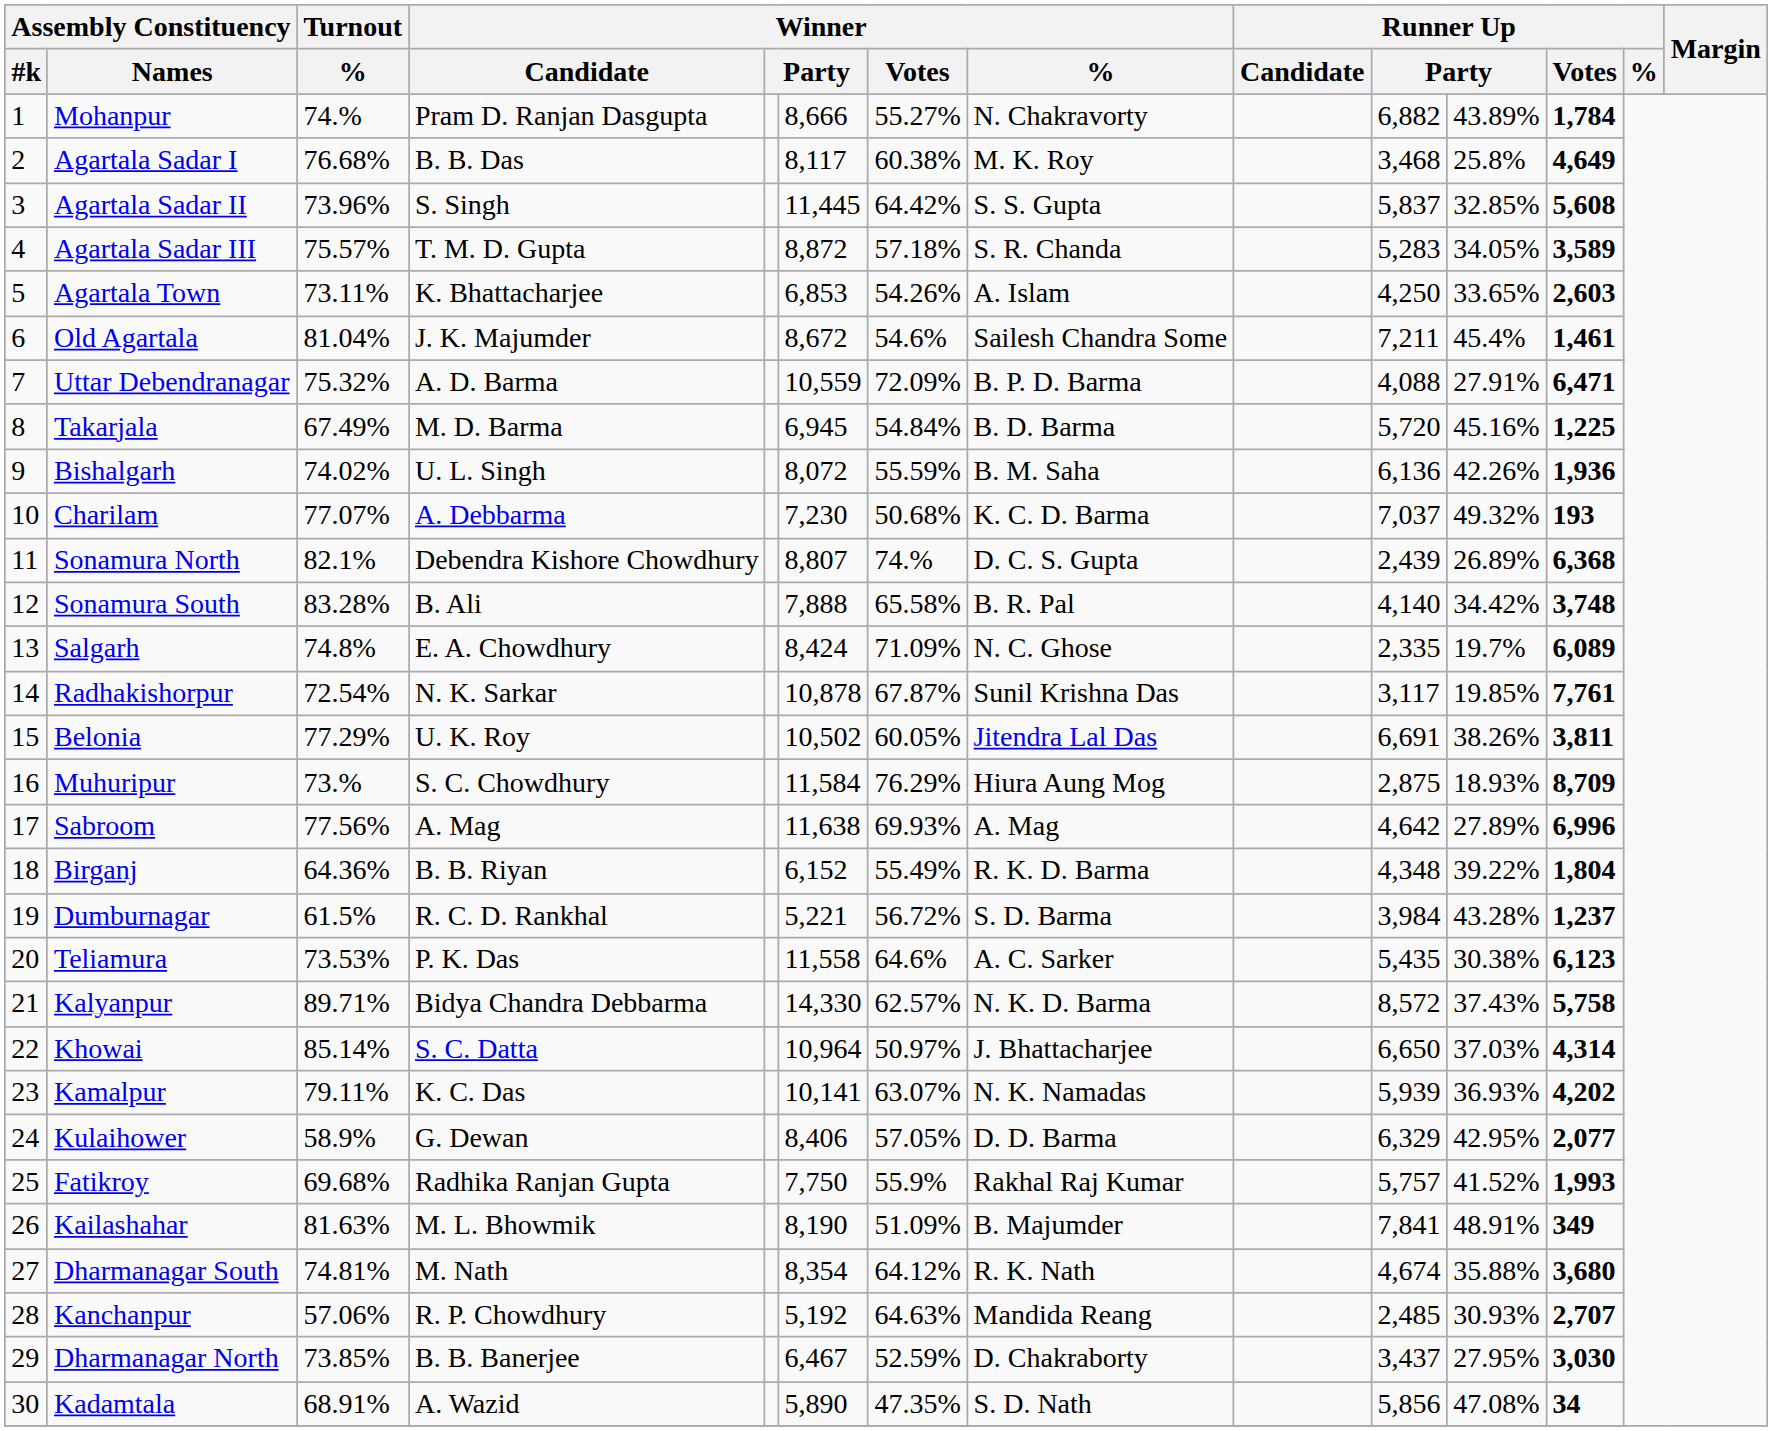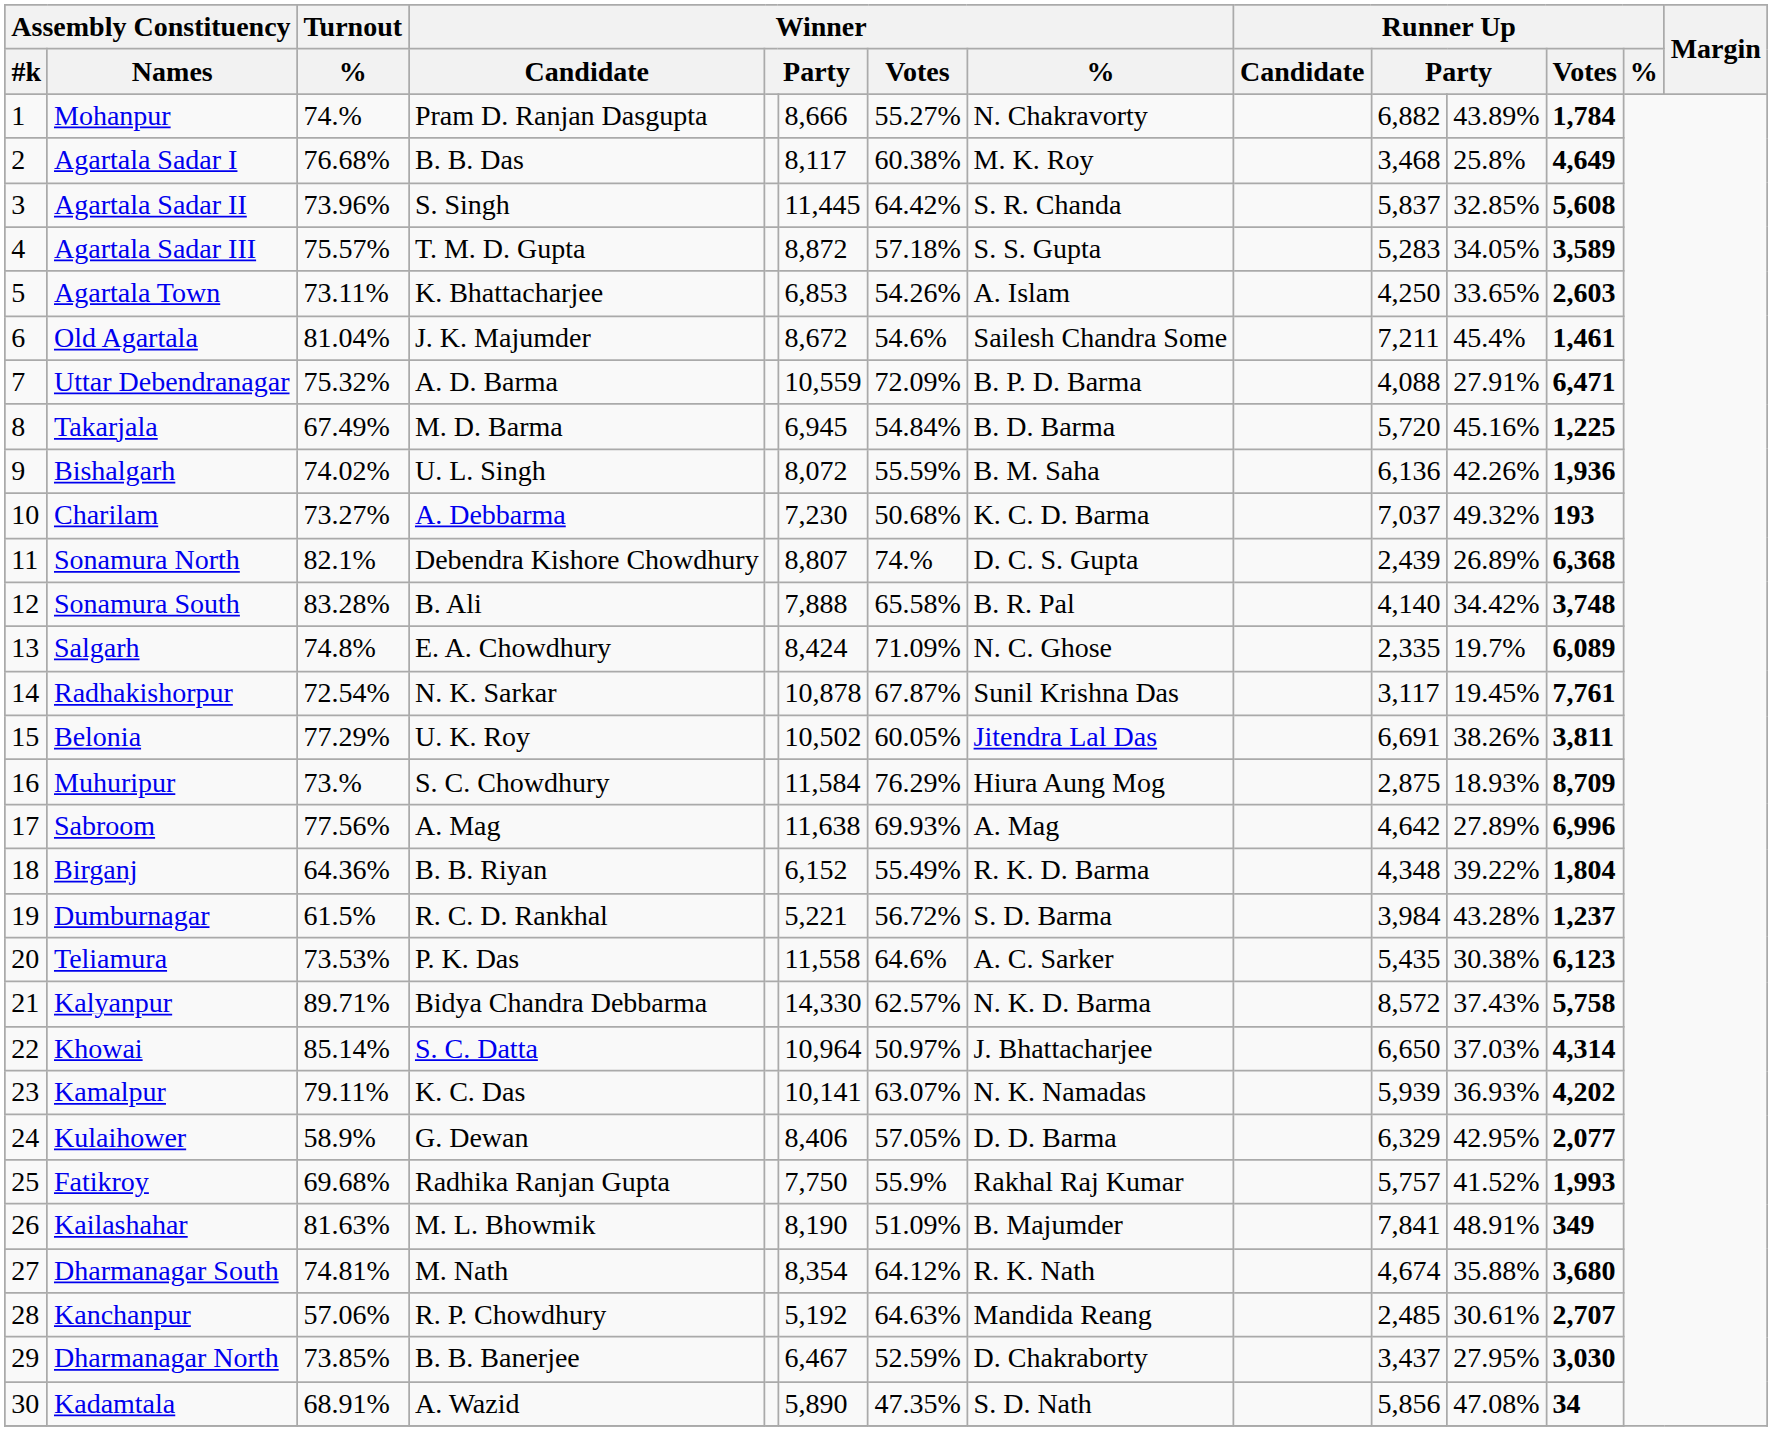(1037, 204) S. S. Gupta -> (1048, 204) S. R. Chanda
(1048, 248) S. R. Chanda -> (1037, 248) S. S. Gupta
(347, 515) 77.07% -> (347, 515) 73.27%
(1496, 692) 19.85% -> (1496, 692) 19.45%
(1496, 1314) 30.93% -> (1496, 1314) 30.61%
